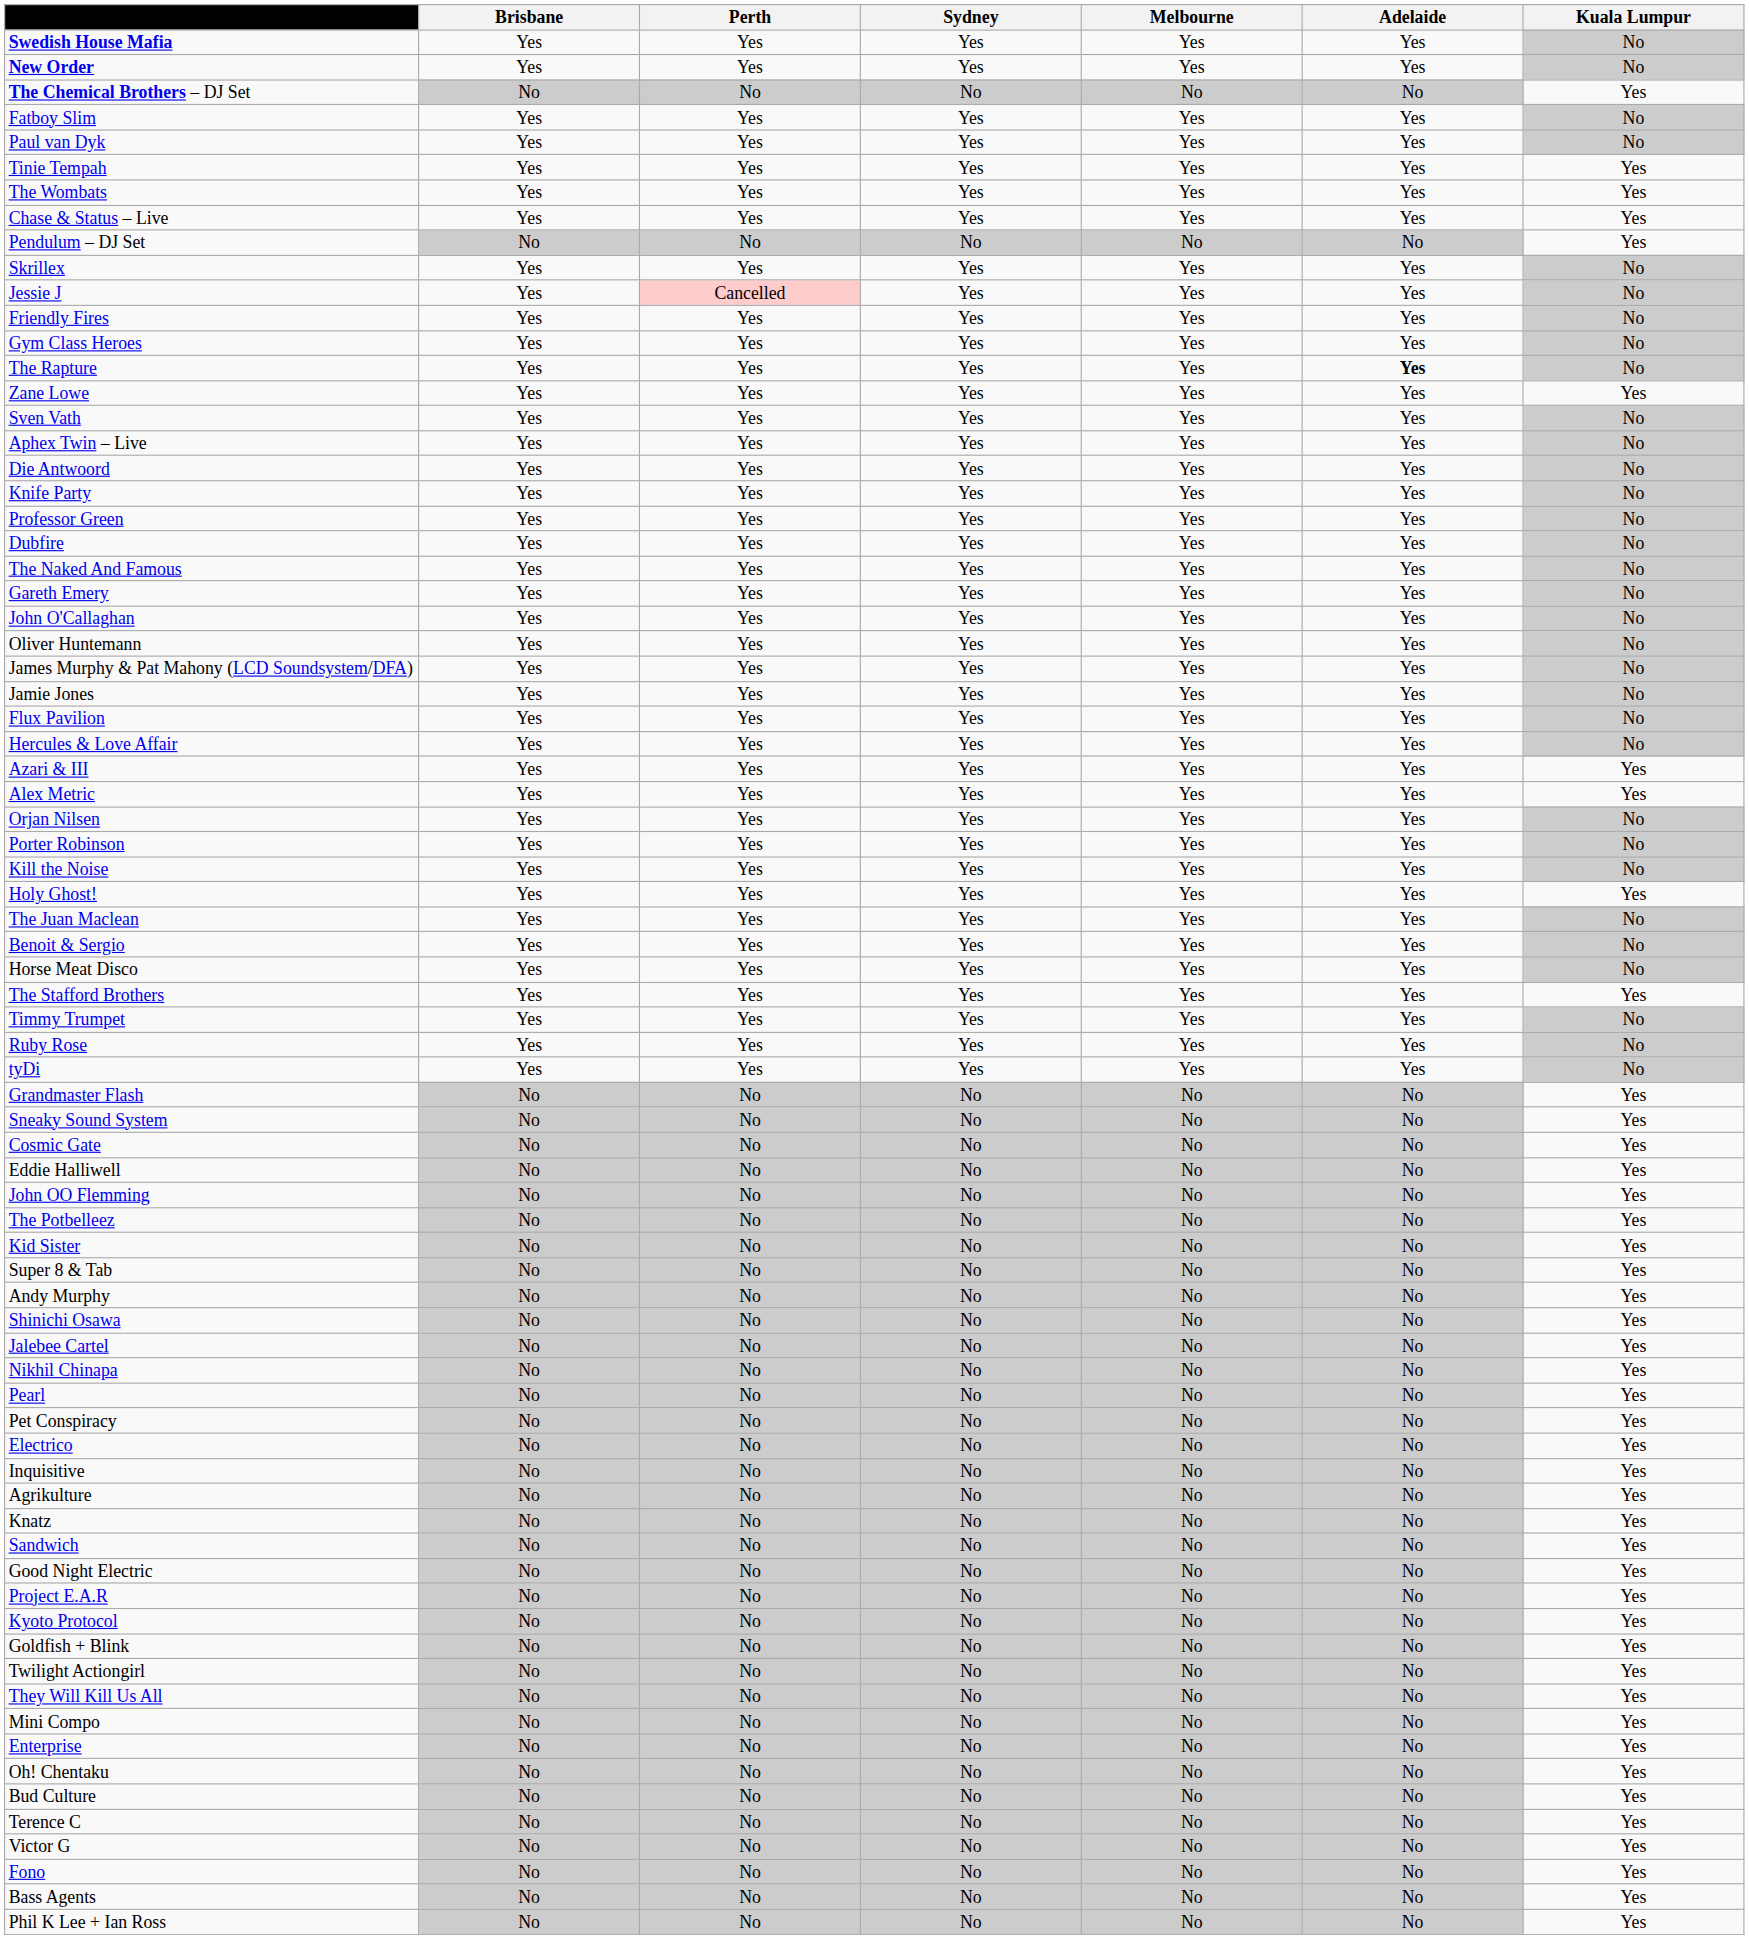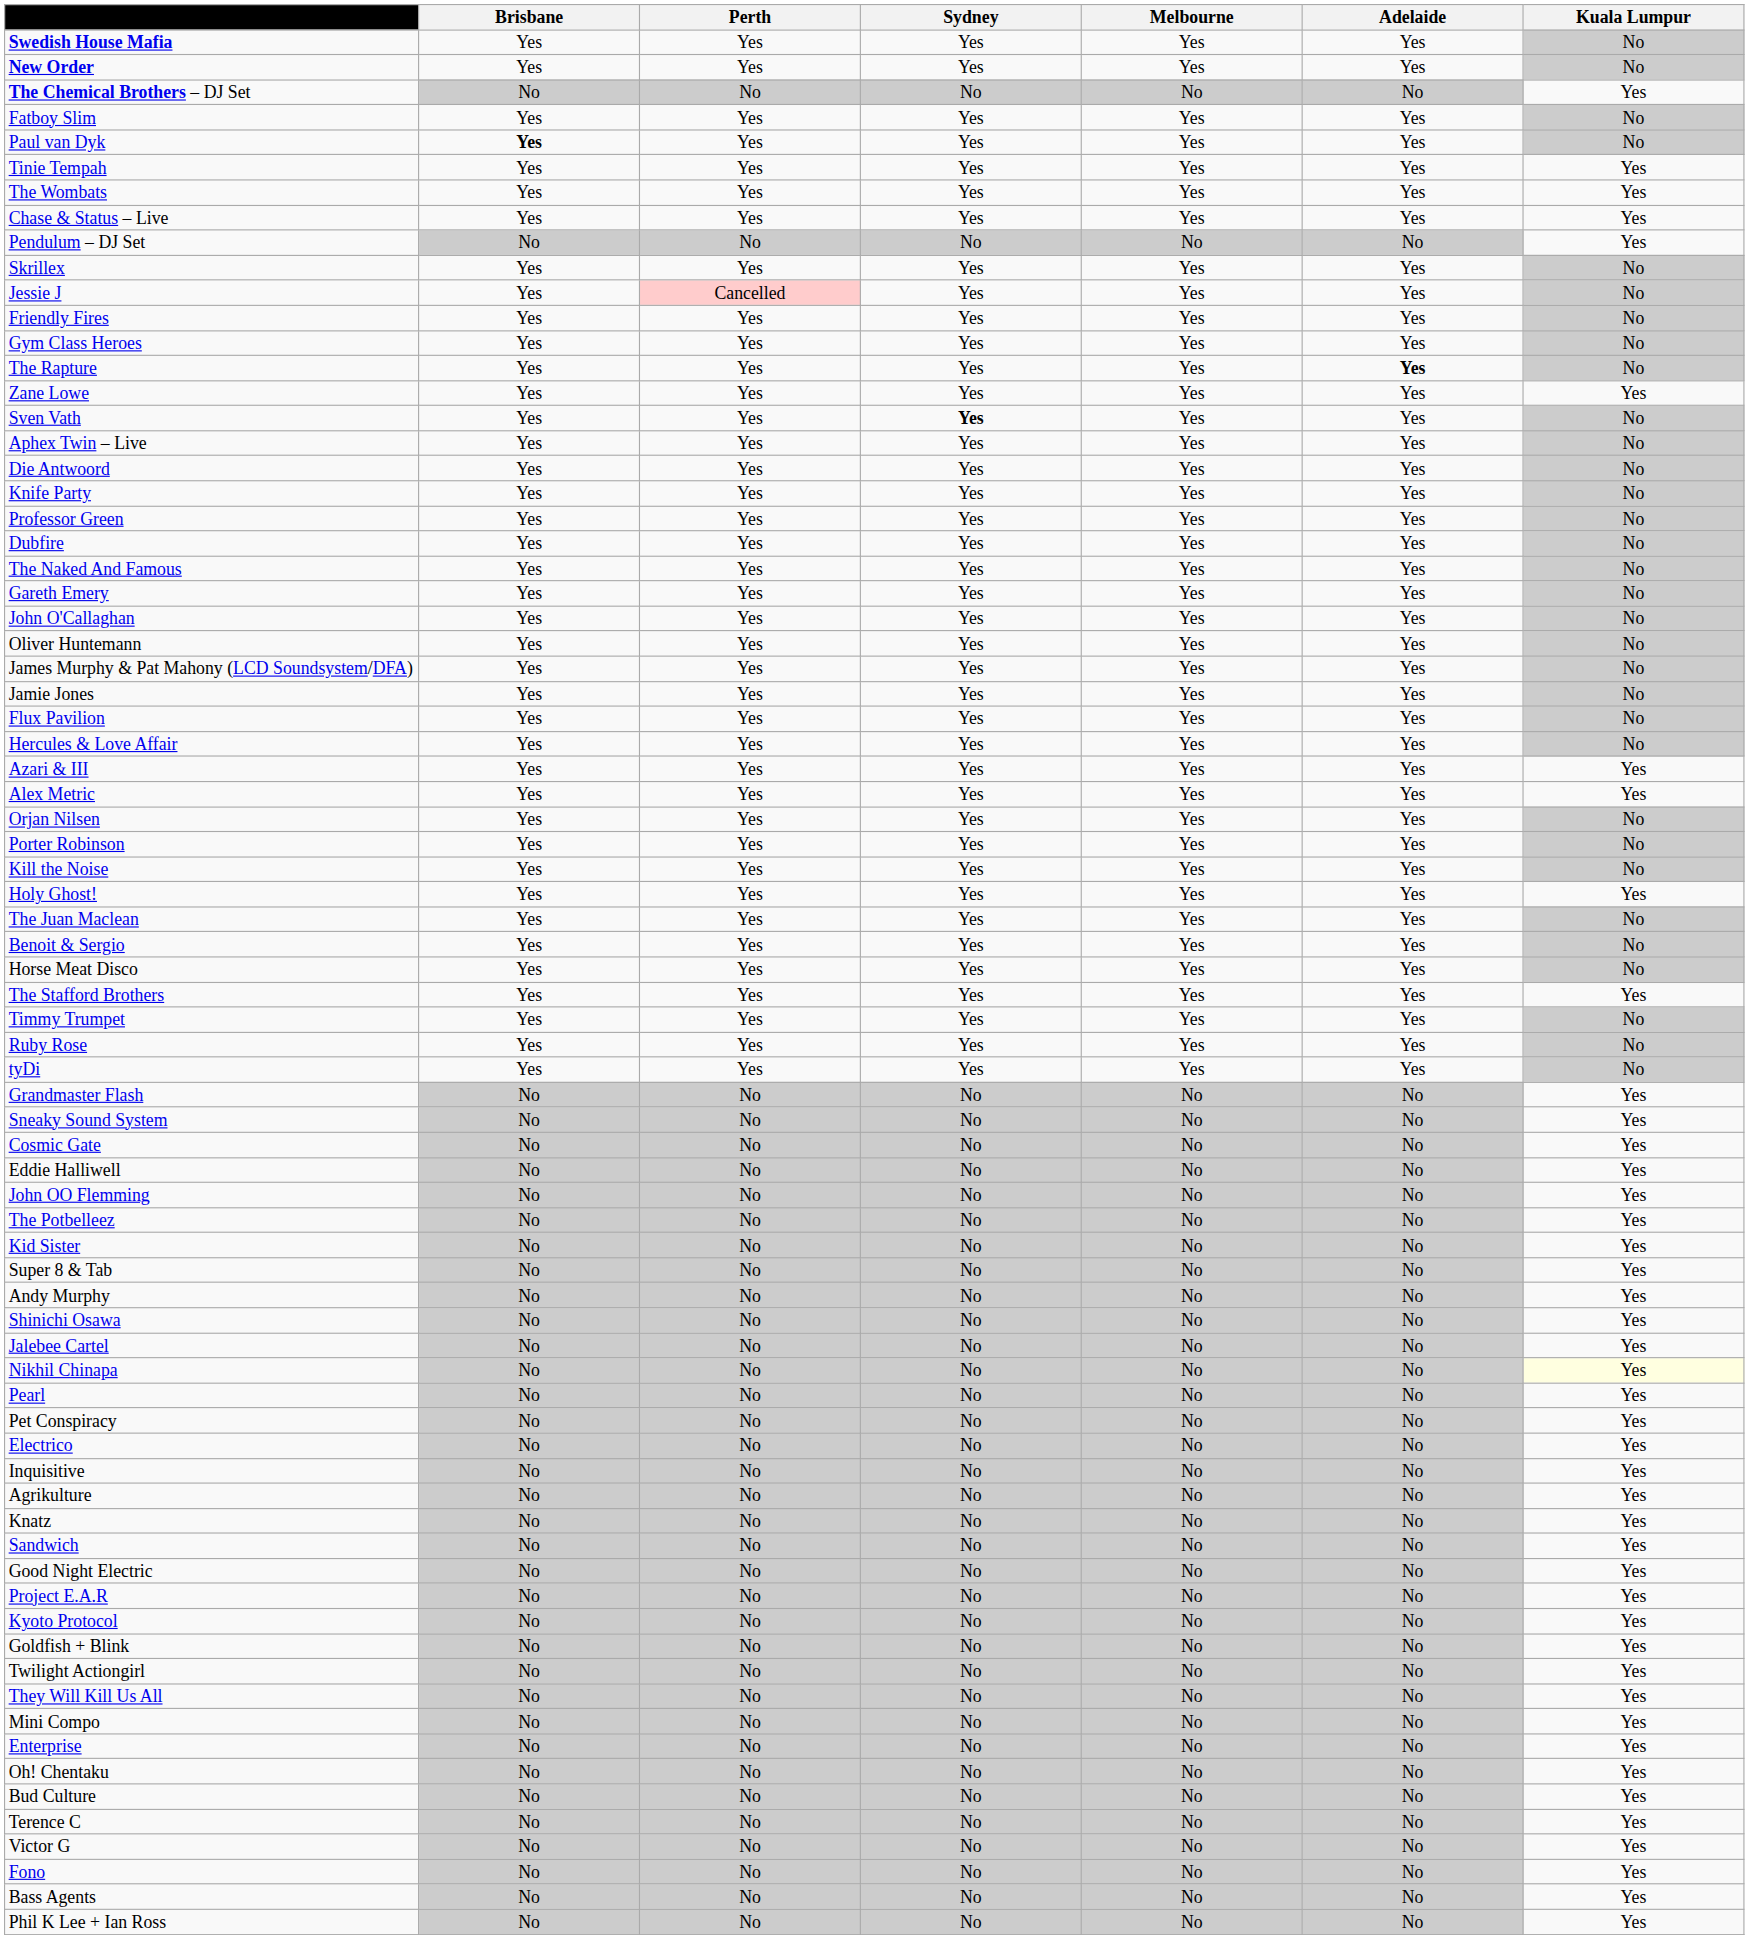(529, 142) normal -> (529, 142) bold
(971, 418) normal -> (971, 418) bold
(1633, 1370) no background -> (1633, 1370) lightyellow background
